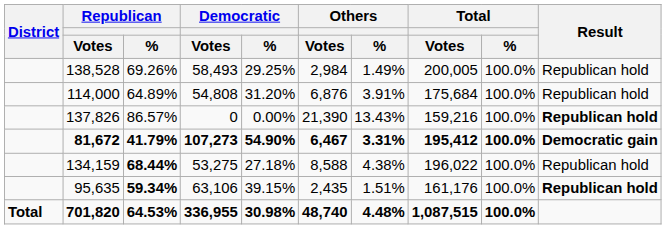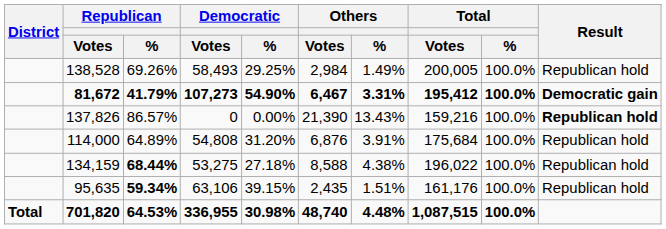rows swapped: (97, 141) <-> (93, 93)
(600, 188) bold -> (595, 188) normal
